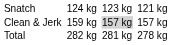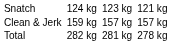(117, 22) lightgrey background -> (117, 22) no background
